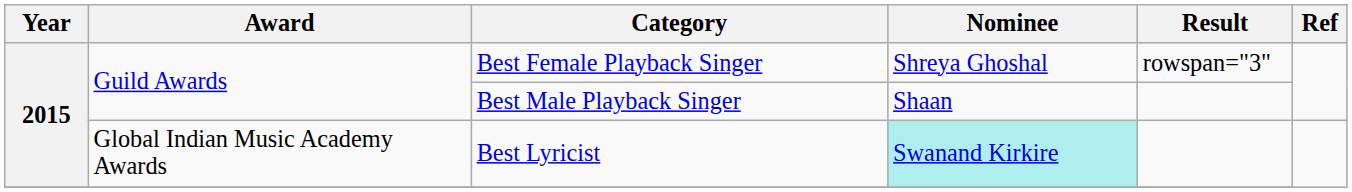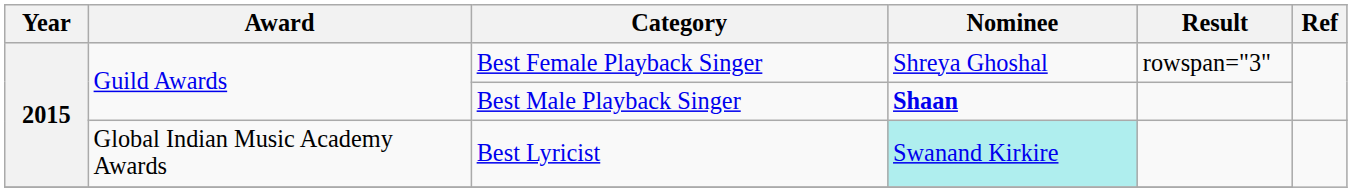(923, 100) normal -> (925, 100) bold
